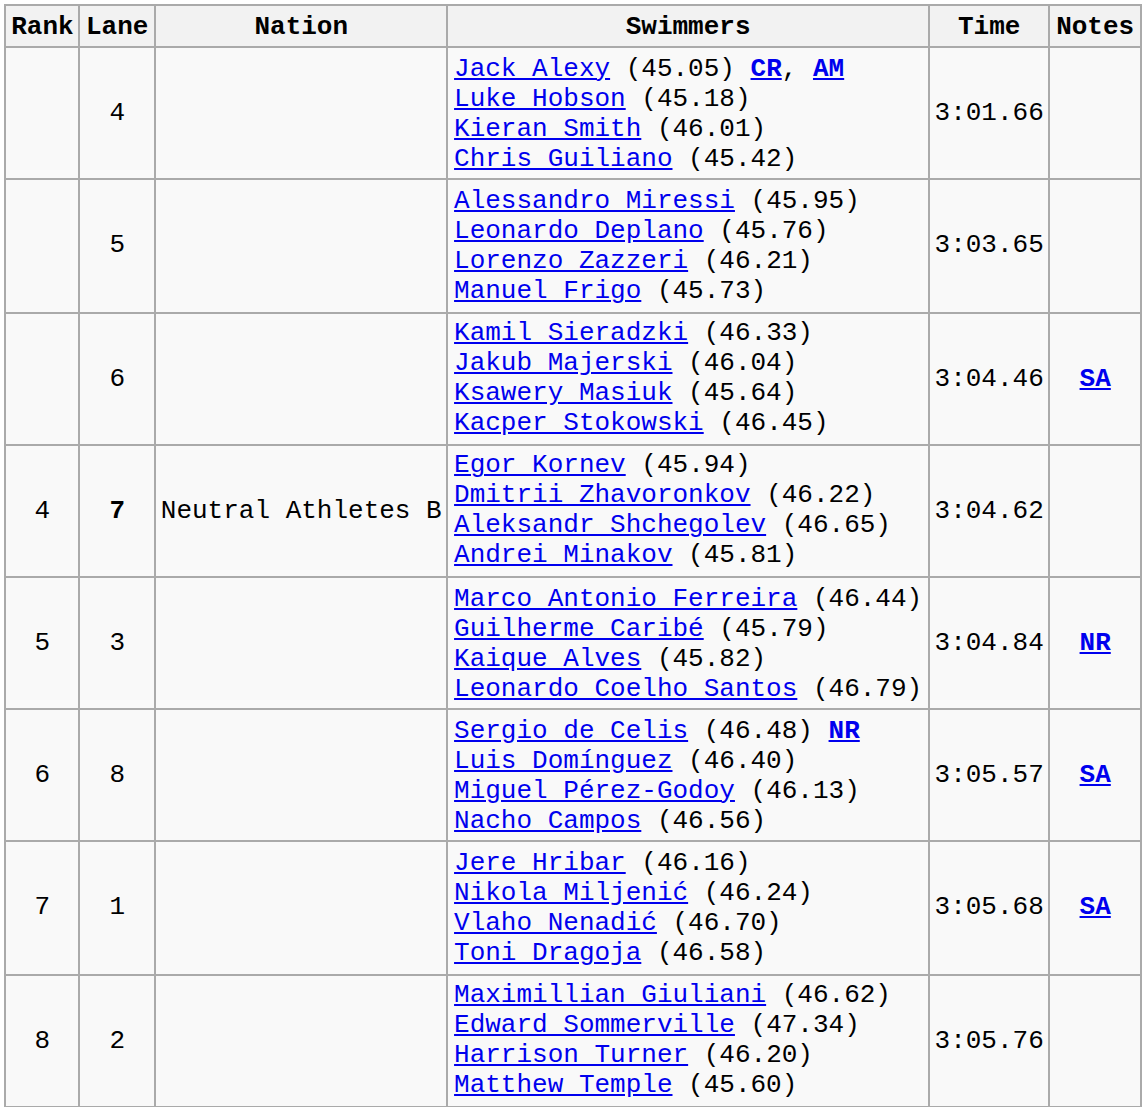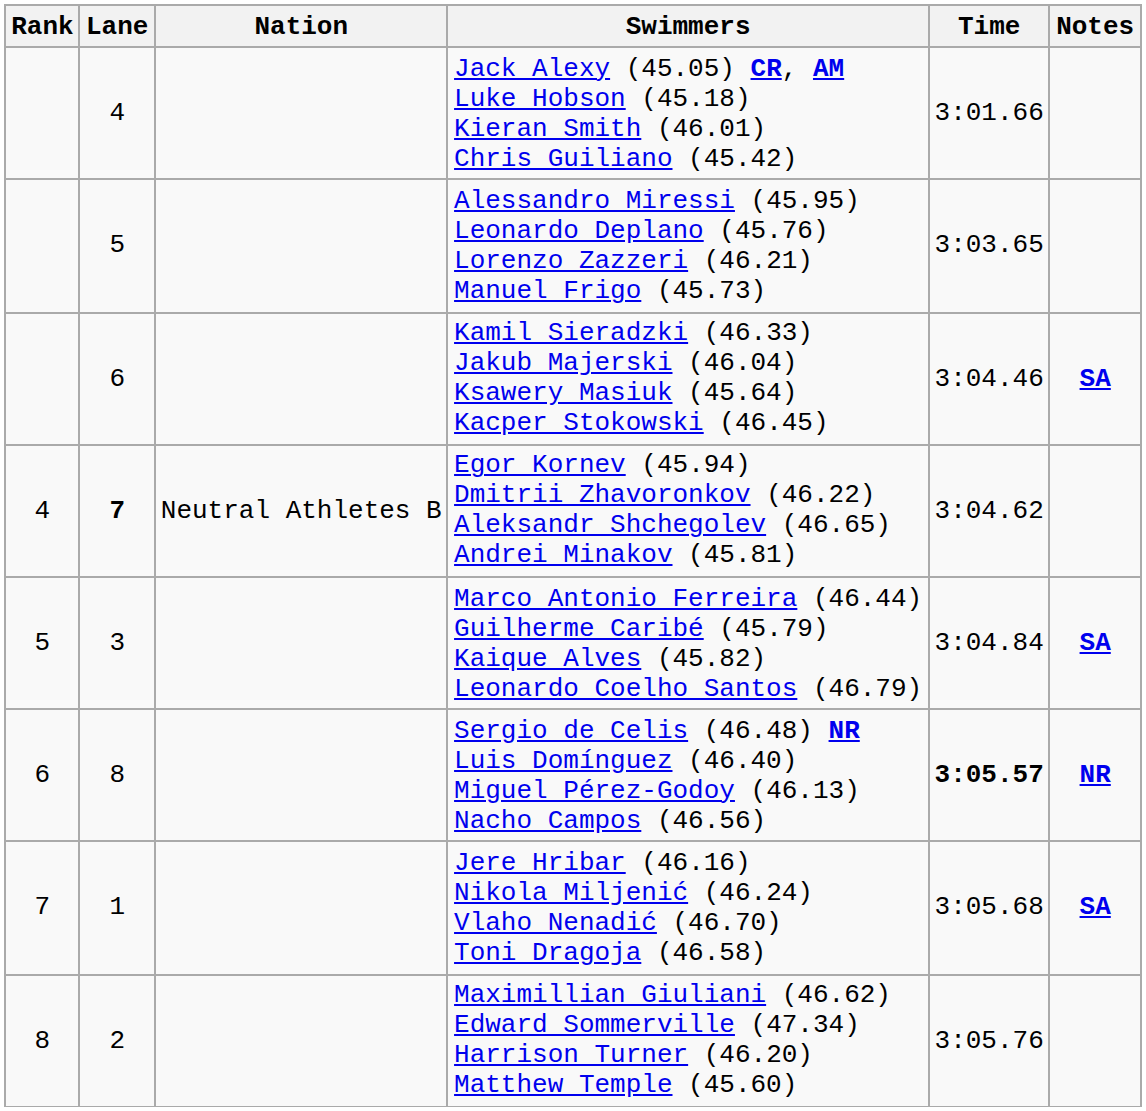(1095, 643) NR -> (1095, 643) SA
(989, 775) normal -> (989, 775) bold
(1095, 775) SA -> (1095, 775) NR
